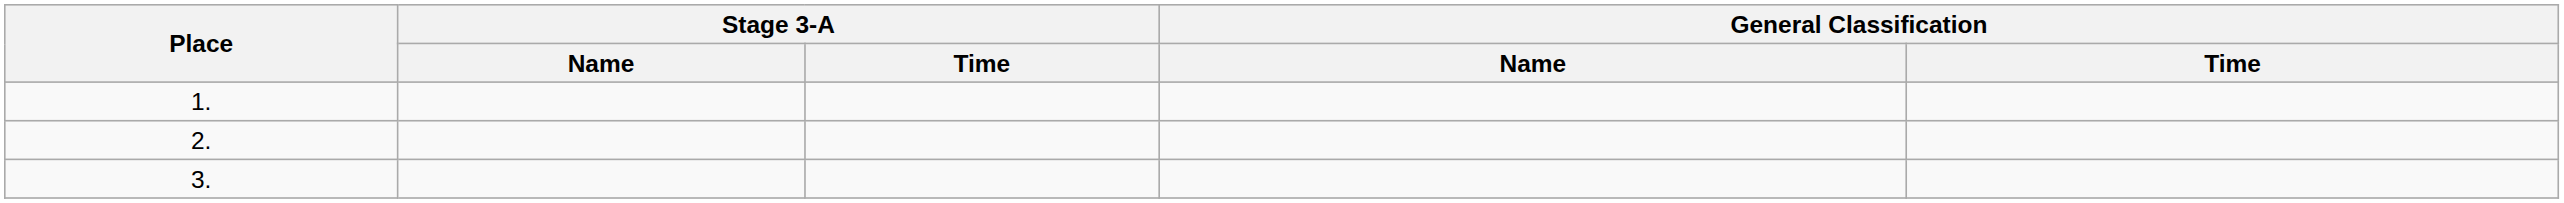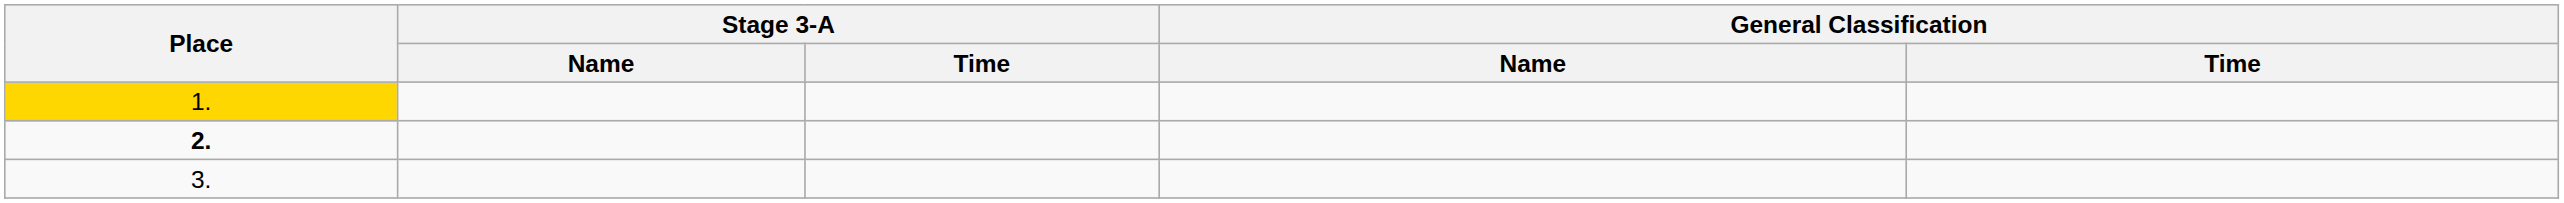(201, 102) no background -> (201, 102) gold background
(201, 141) normal -> (201, 141) bold
